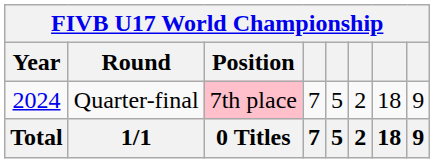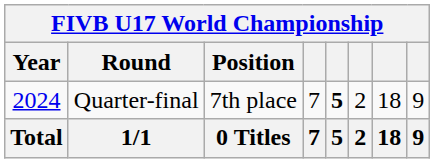(253, 99) pink background -> (253, 99) no background
(337, 99) normal -> (337, 99) bold
